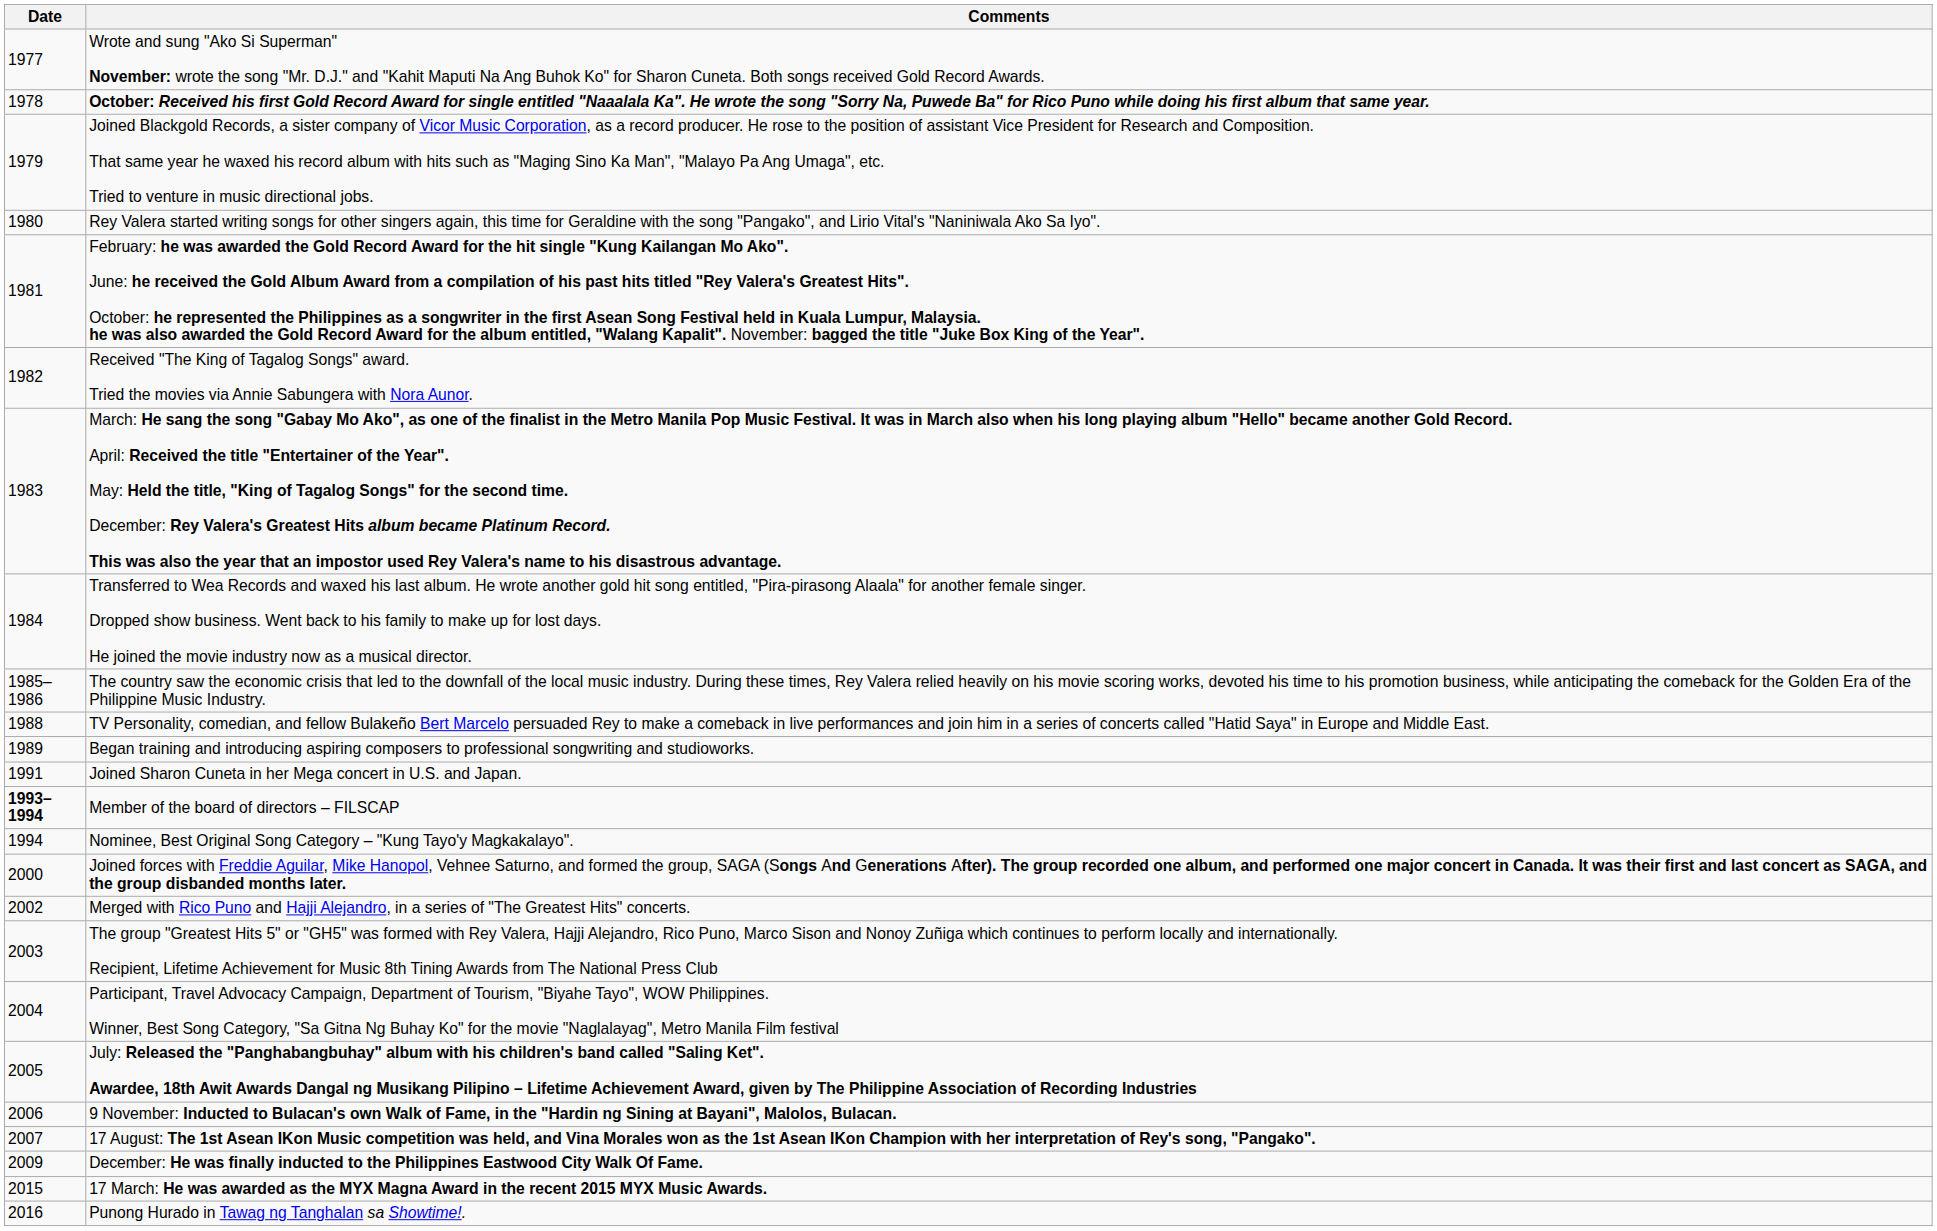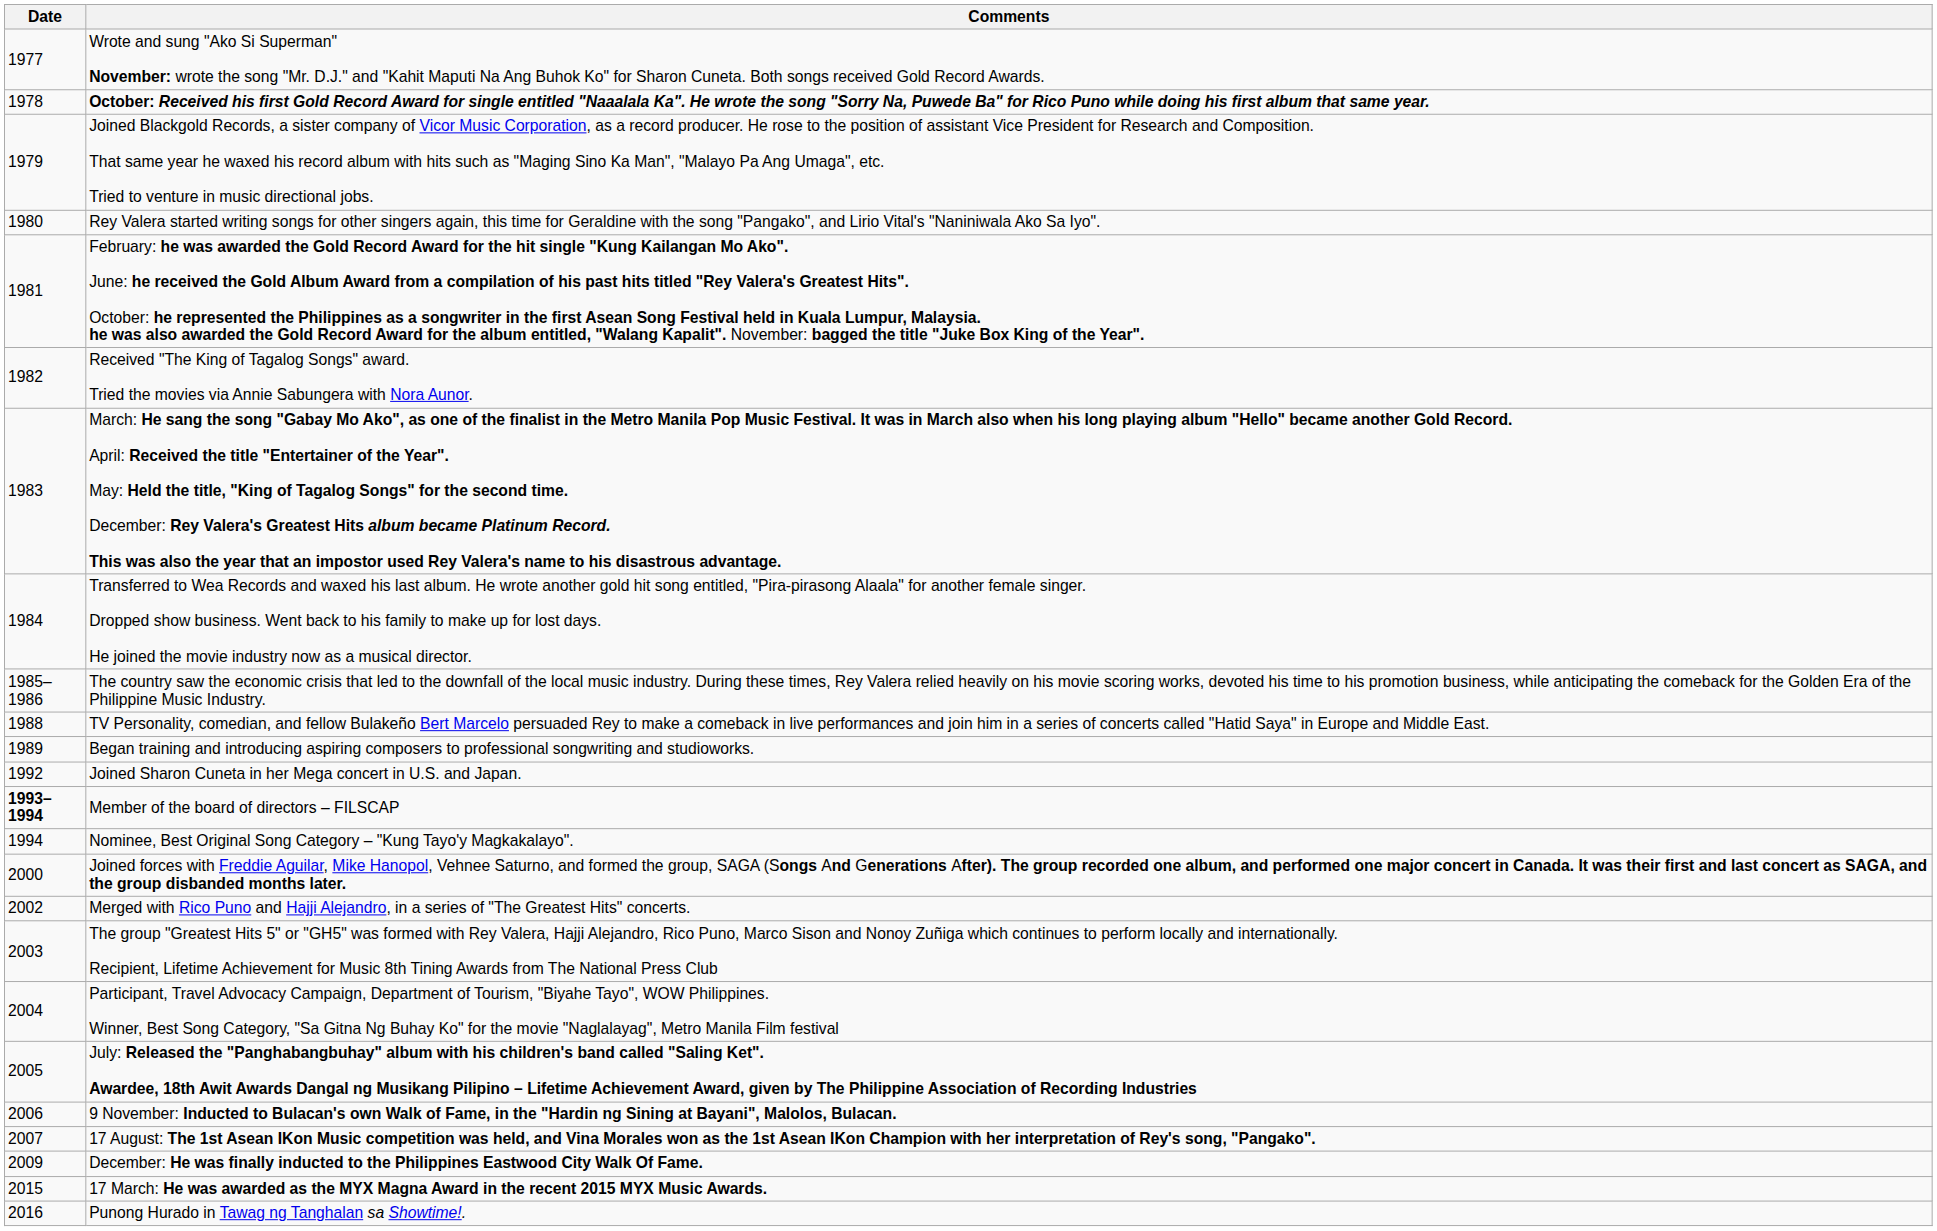(26, 773) 1991 -> (26, 773) 1992
